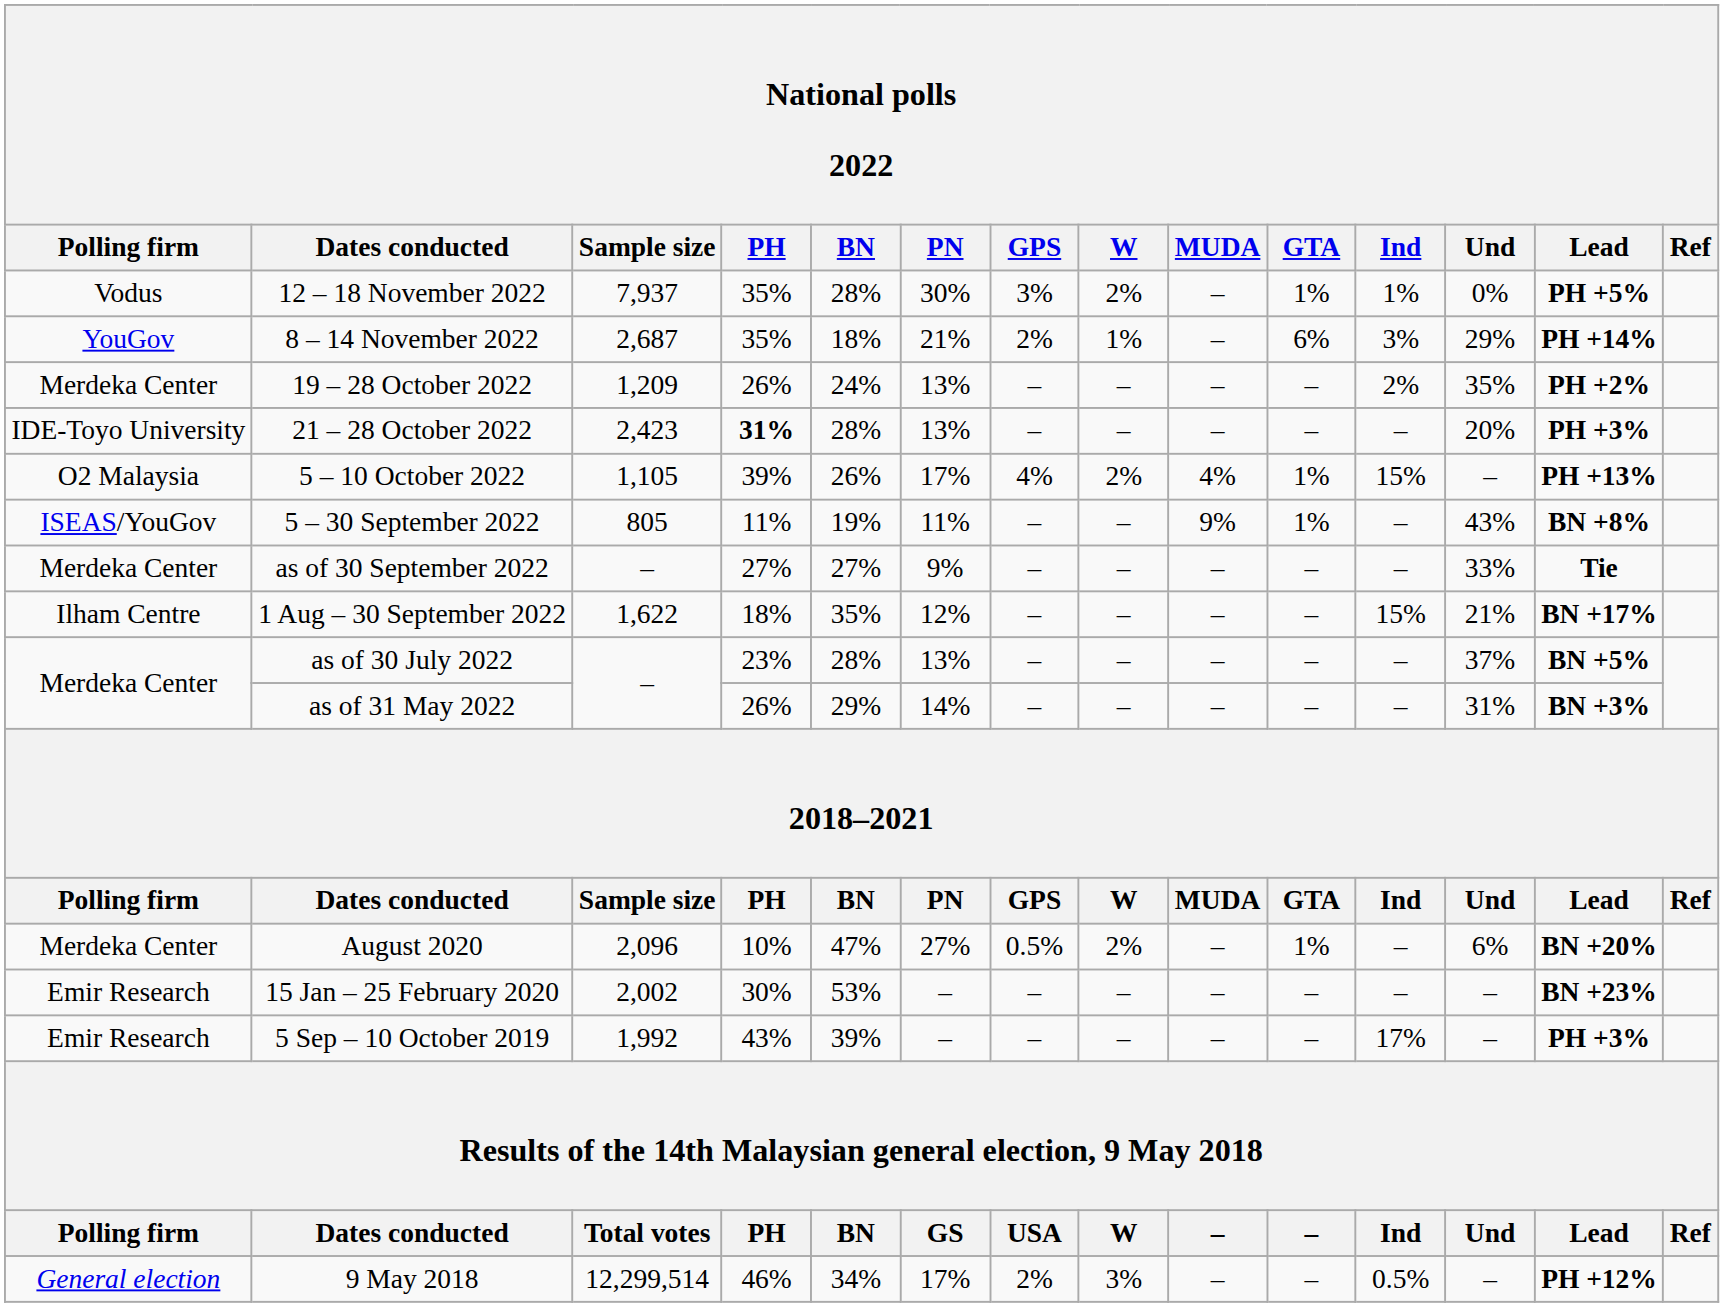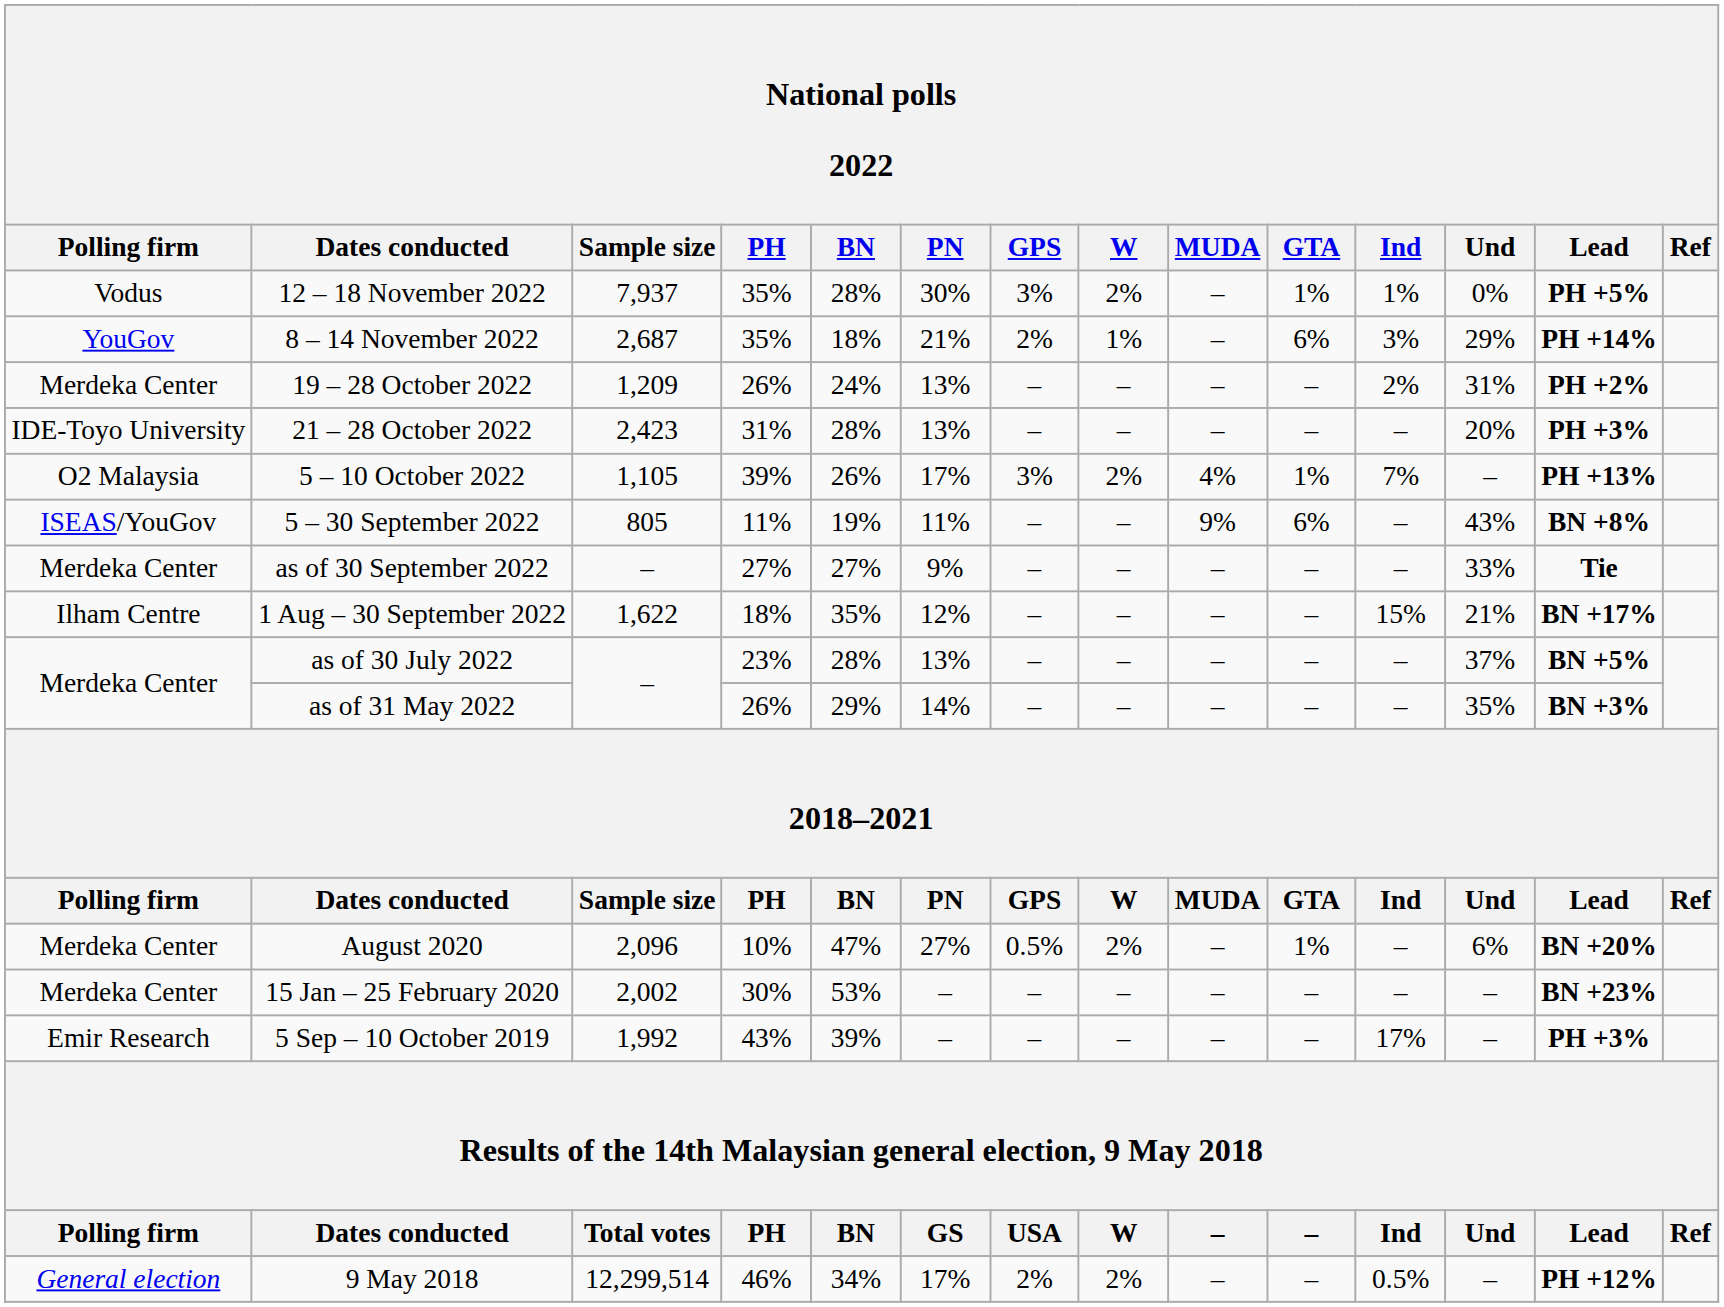(1490, 384) 35% -> (1490, 384) 31%
(767, 430) bold -> (767, 430) normal
(1034, 476) 4% -> (1034, 476) 3%
(1401, 476) 15% -> (1401, 476) 7%
(1311, 522) 1% -> (1311, 522) 6%
(1490, 706) 31% -> (1490, 706) 35%
(128, 992) Emir Research -> (128, 992) Merdeka Center
(1124, 1279) 3% -> (1124, 1279) 2%
